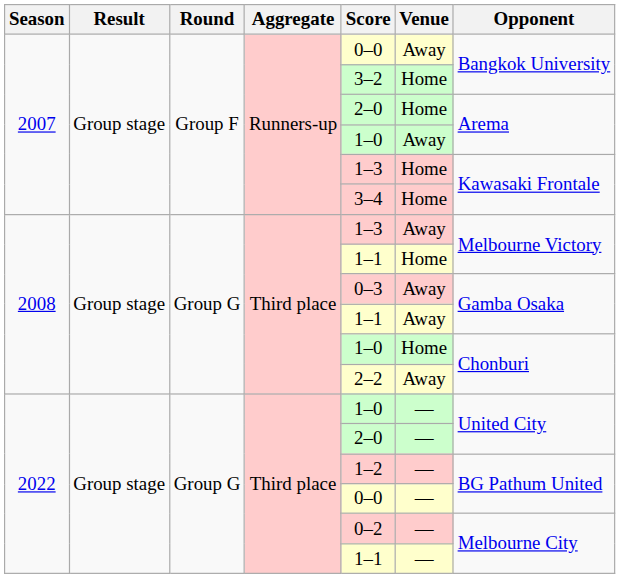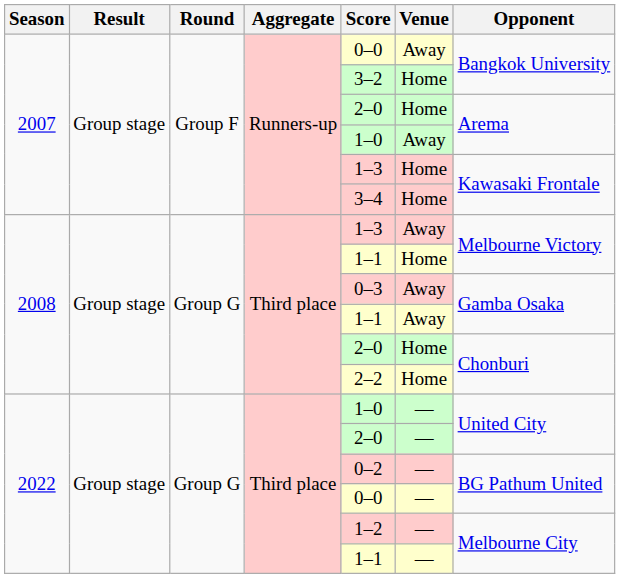(368, 348) 1–0 -> (368, 348) 2–0
(424, 378) Away -> (424, 378) Home
(368, 468) 1–2 -> (368, 468) 0–2
(368, 528) 0–2 -> (368, 528) 1–2
